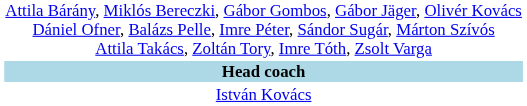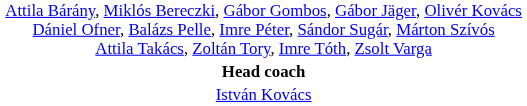(264, 71) lightblue background -> (264, 71) no background
